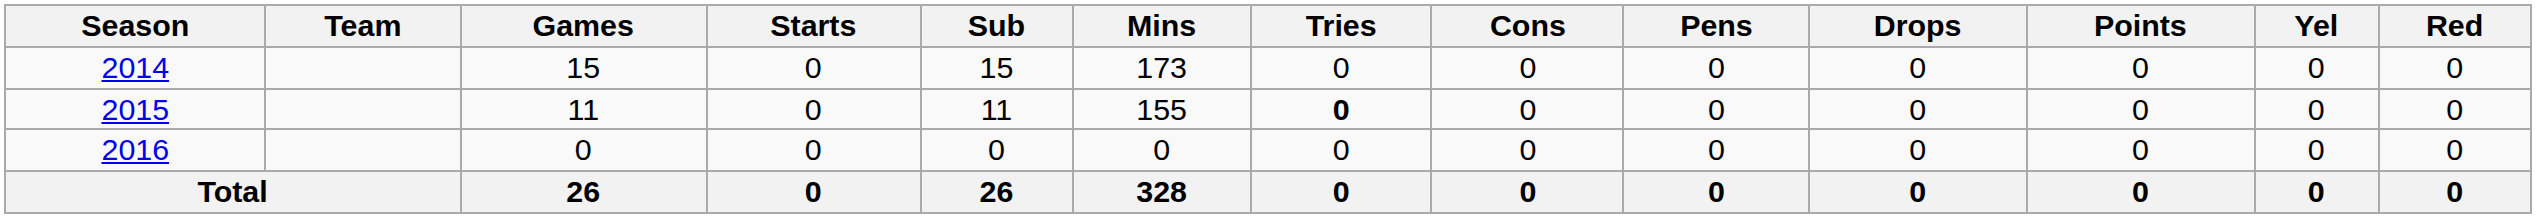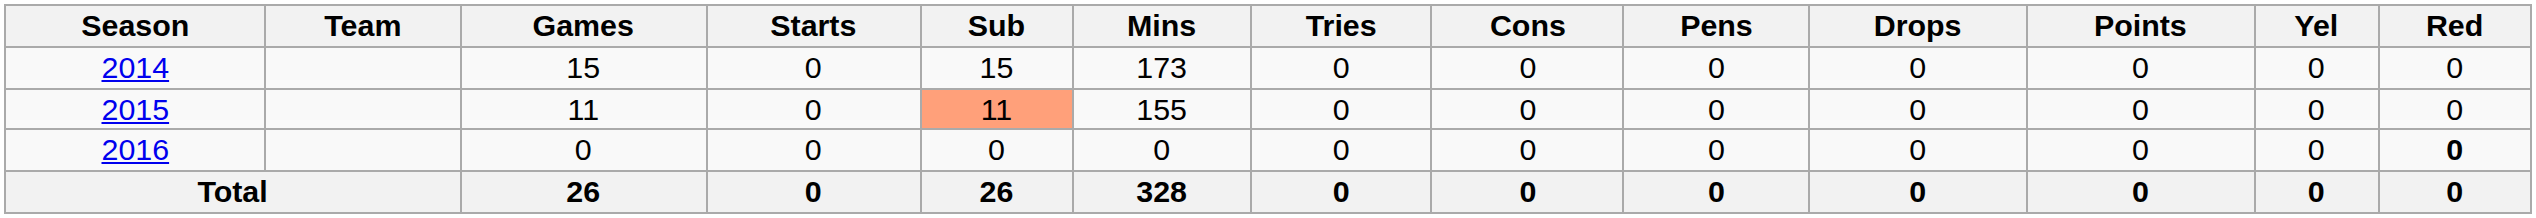(996, 108) no background -> (996, 108) lightsalmon background
(1341, 108) bold -> (1341, 108) normal
(2455, 150) normal -> (2455, 150) bold
